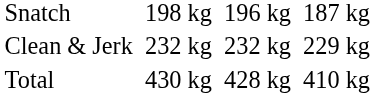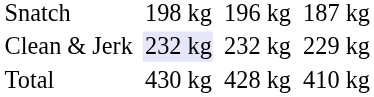(178, 46) no background -> (178, 46) lavender background
